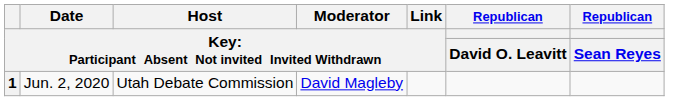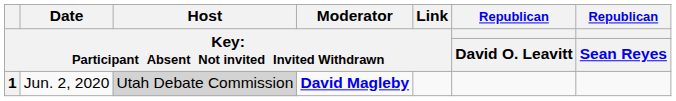(205, 83) no background -> (205, 83) lightgrey background
(352, 83) normal -> (355, 83) bold
